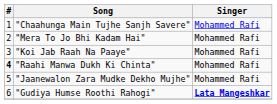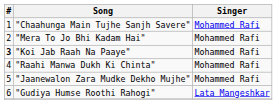(9, 52) normal -> (9, 52) bold
(9, 65) bold -> (9, 65) normal
(232, 92) bold -> (232, 92) normal
